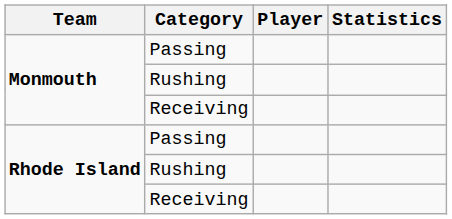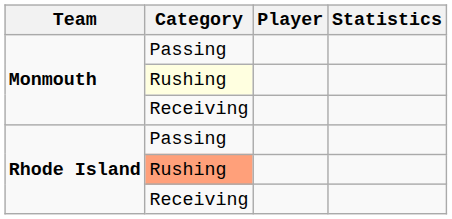(188, 80) no background -> (188, 80) lightyellow background
(188, 169) no background -> (188, 169) lightsalmon background
